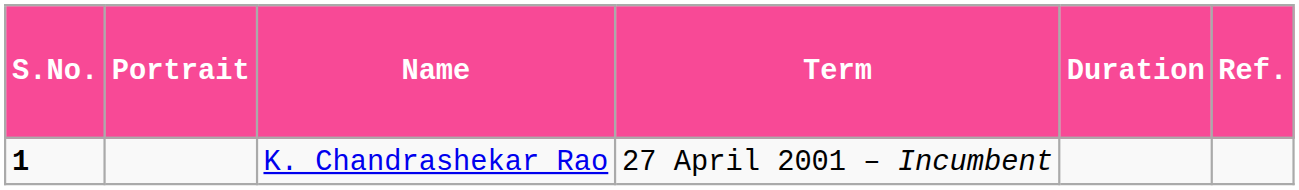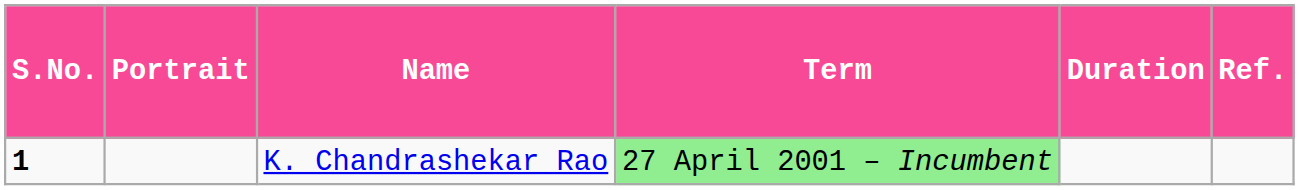(837, 161) no background -> (837, 161) lightgreen background
